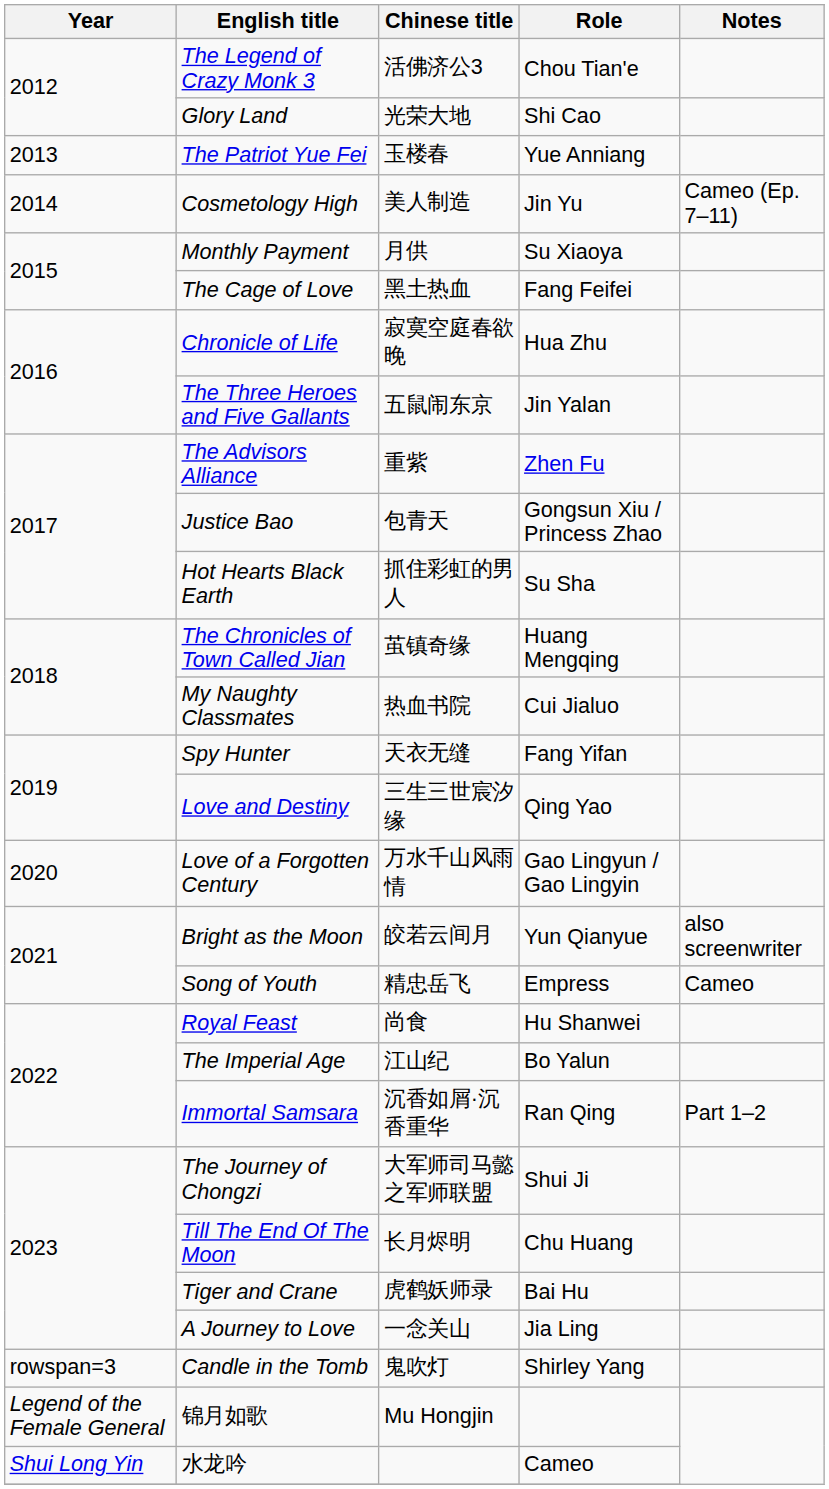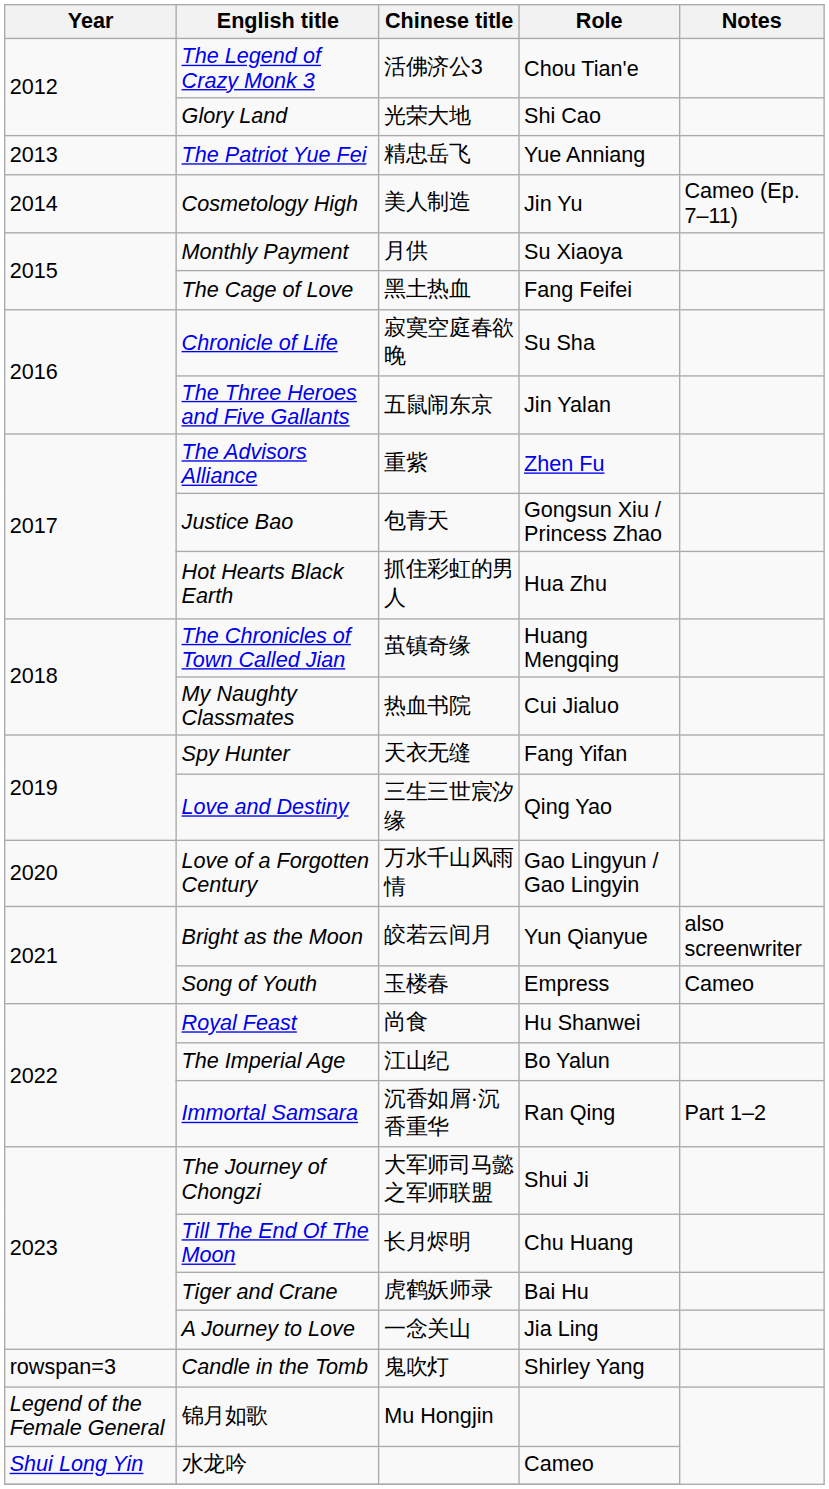(417, 154) 玉楼春 -> (427, 154) 精忠岳飞
(565, 342) Hua Zhu -> (559, 342) Su Sha
(559, 584) Su Sha -> (565, 584) Hua Zhu
(427, 983) 精忠岳飞 -> (417, 983) 玉楼春
